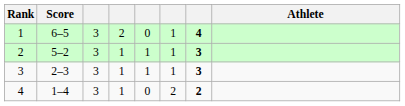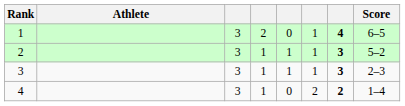columns swapped: (306, 14) <-> (60, 14)
